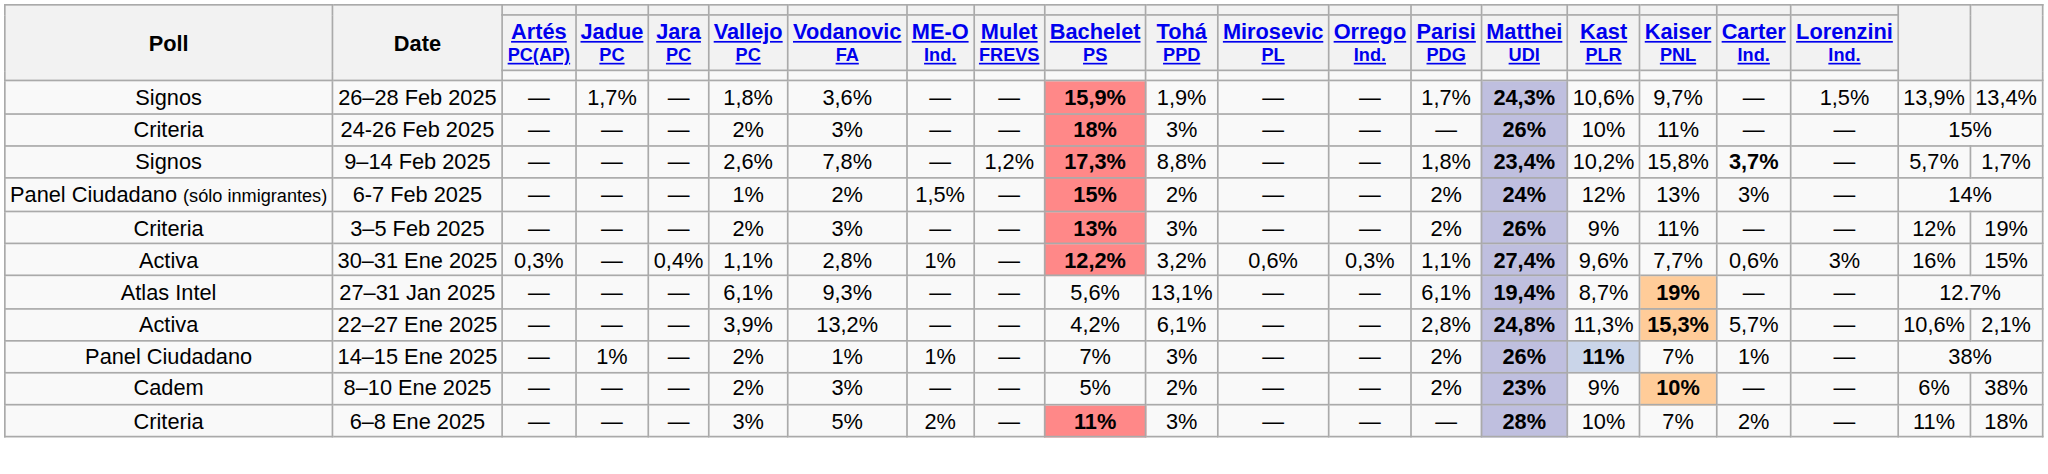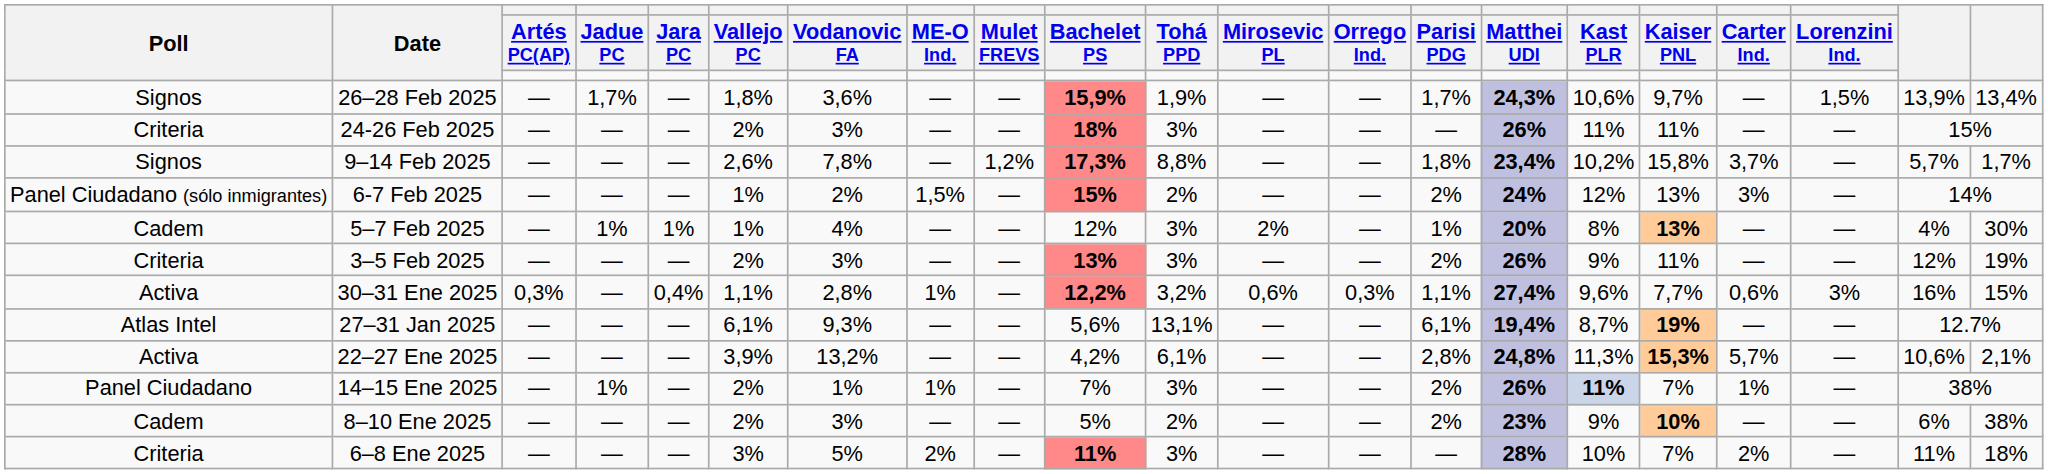(1604, 129) 10% -> (1604, 129) 11%
(1754, 162) bold -> (1754, 162) normal
+ row: (417, 228)
